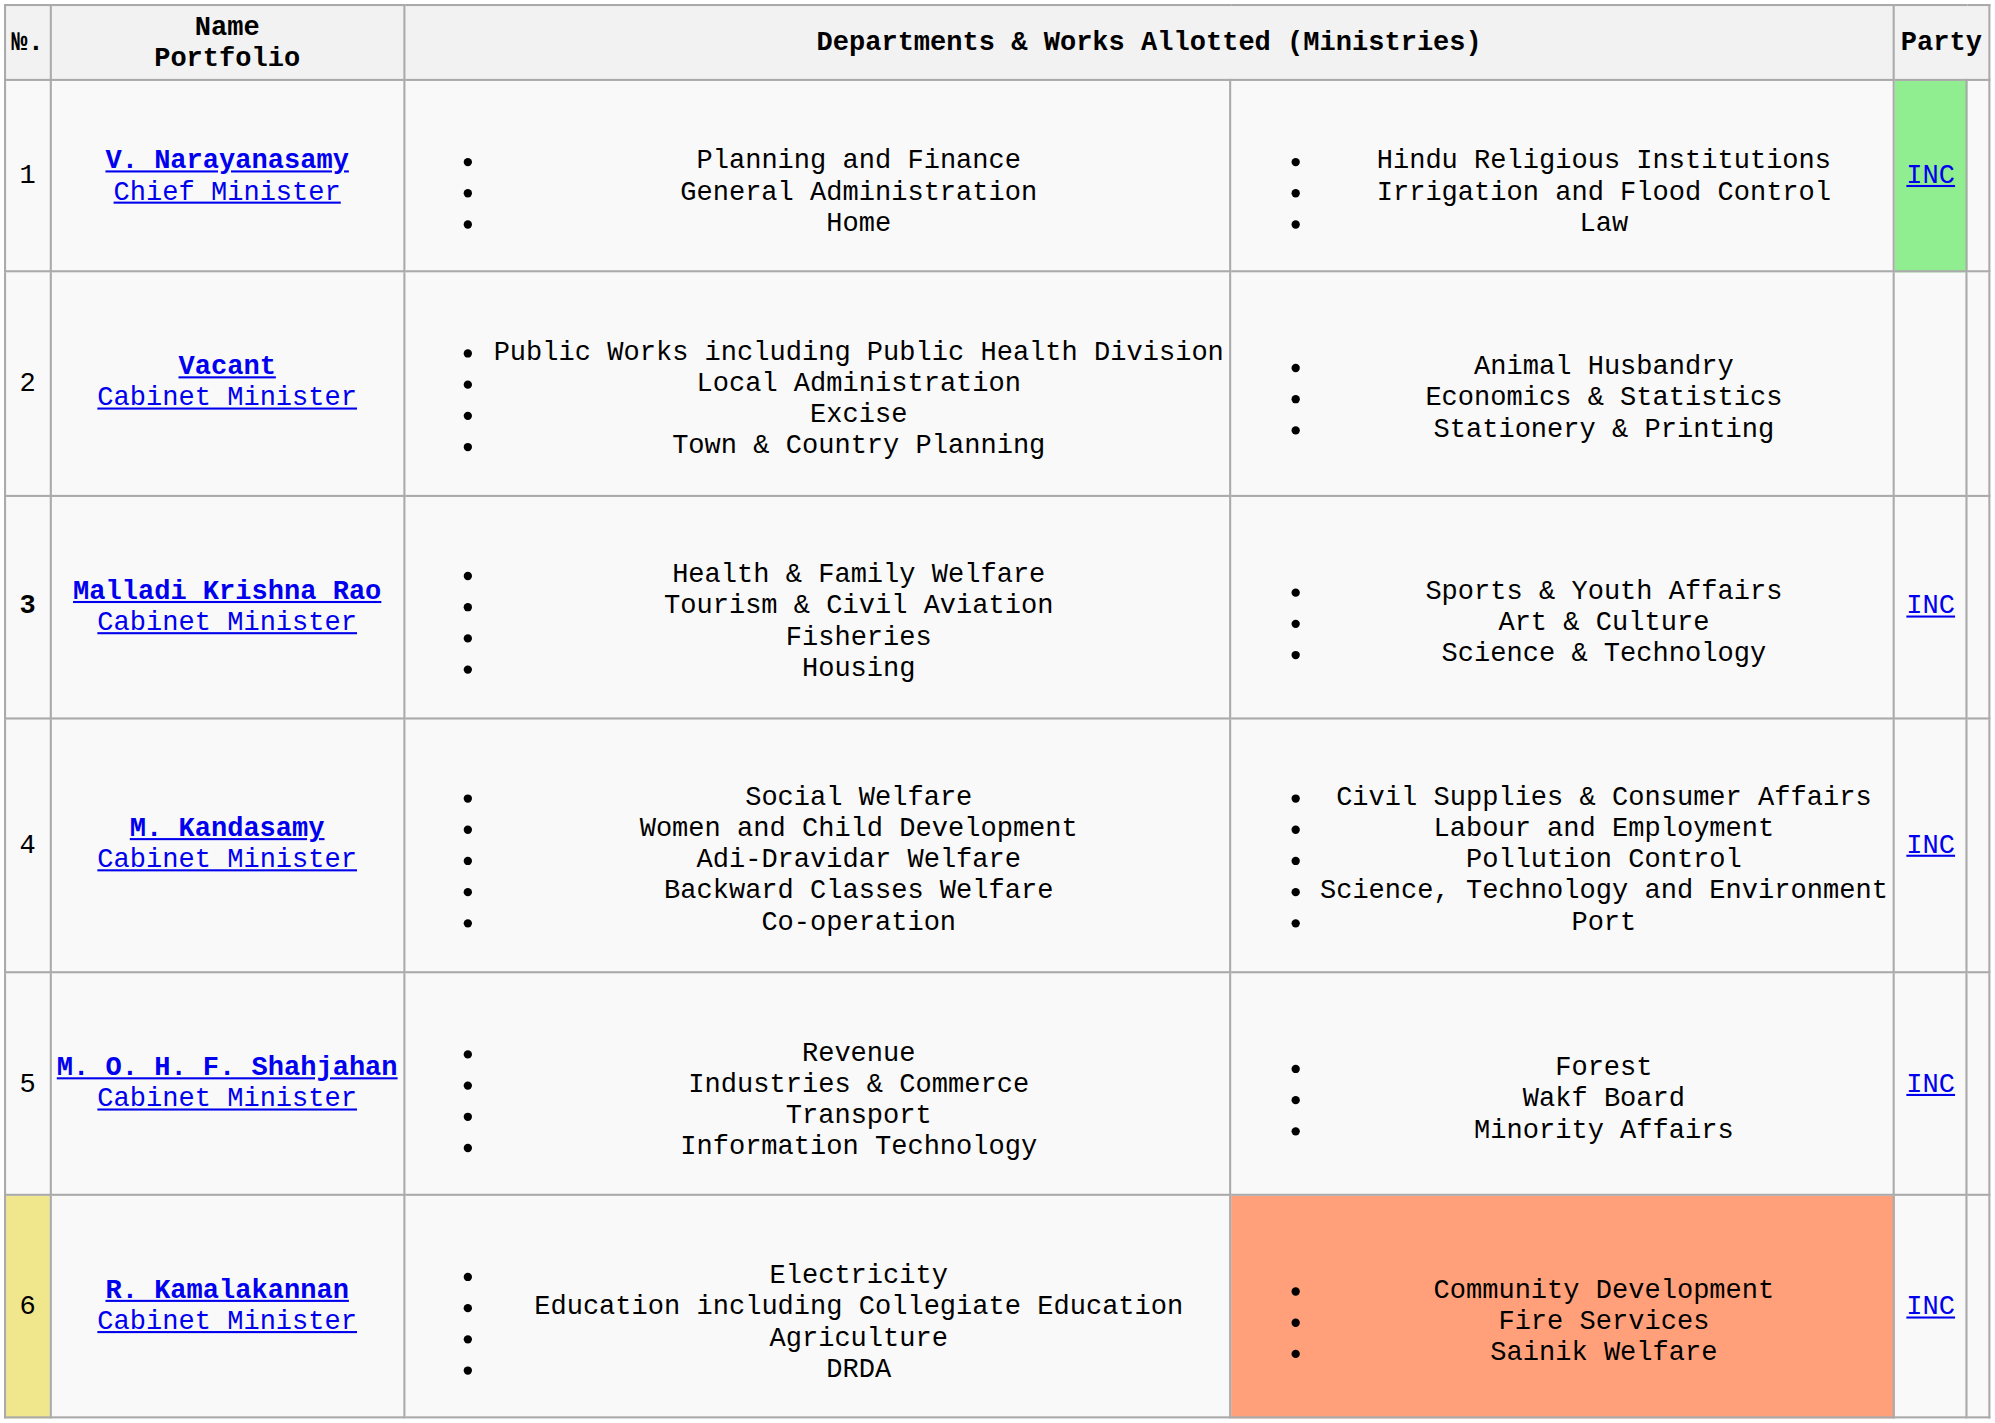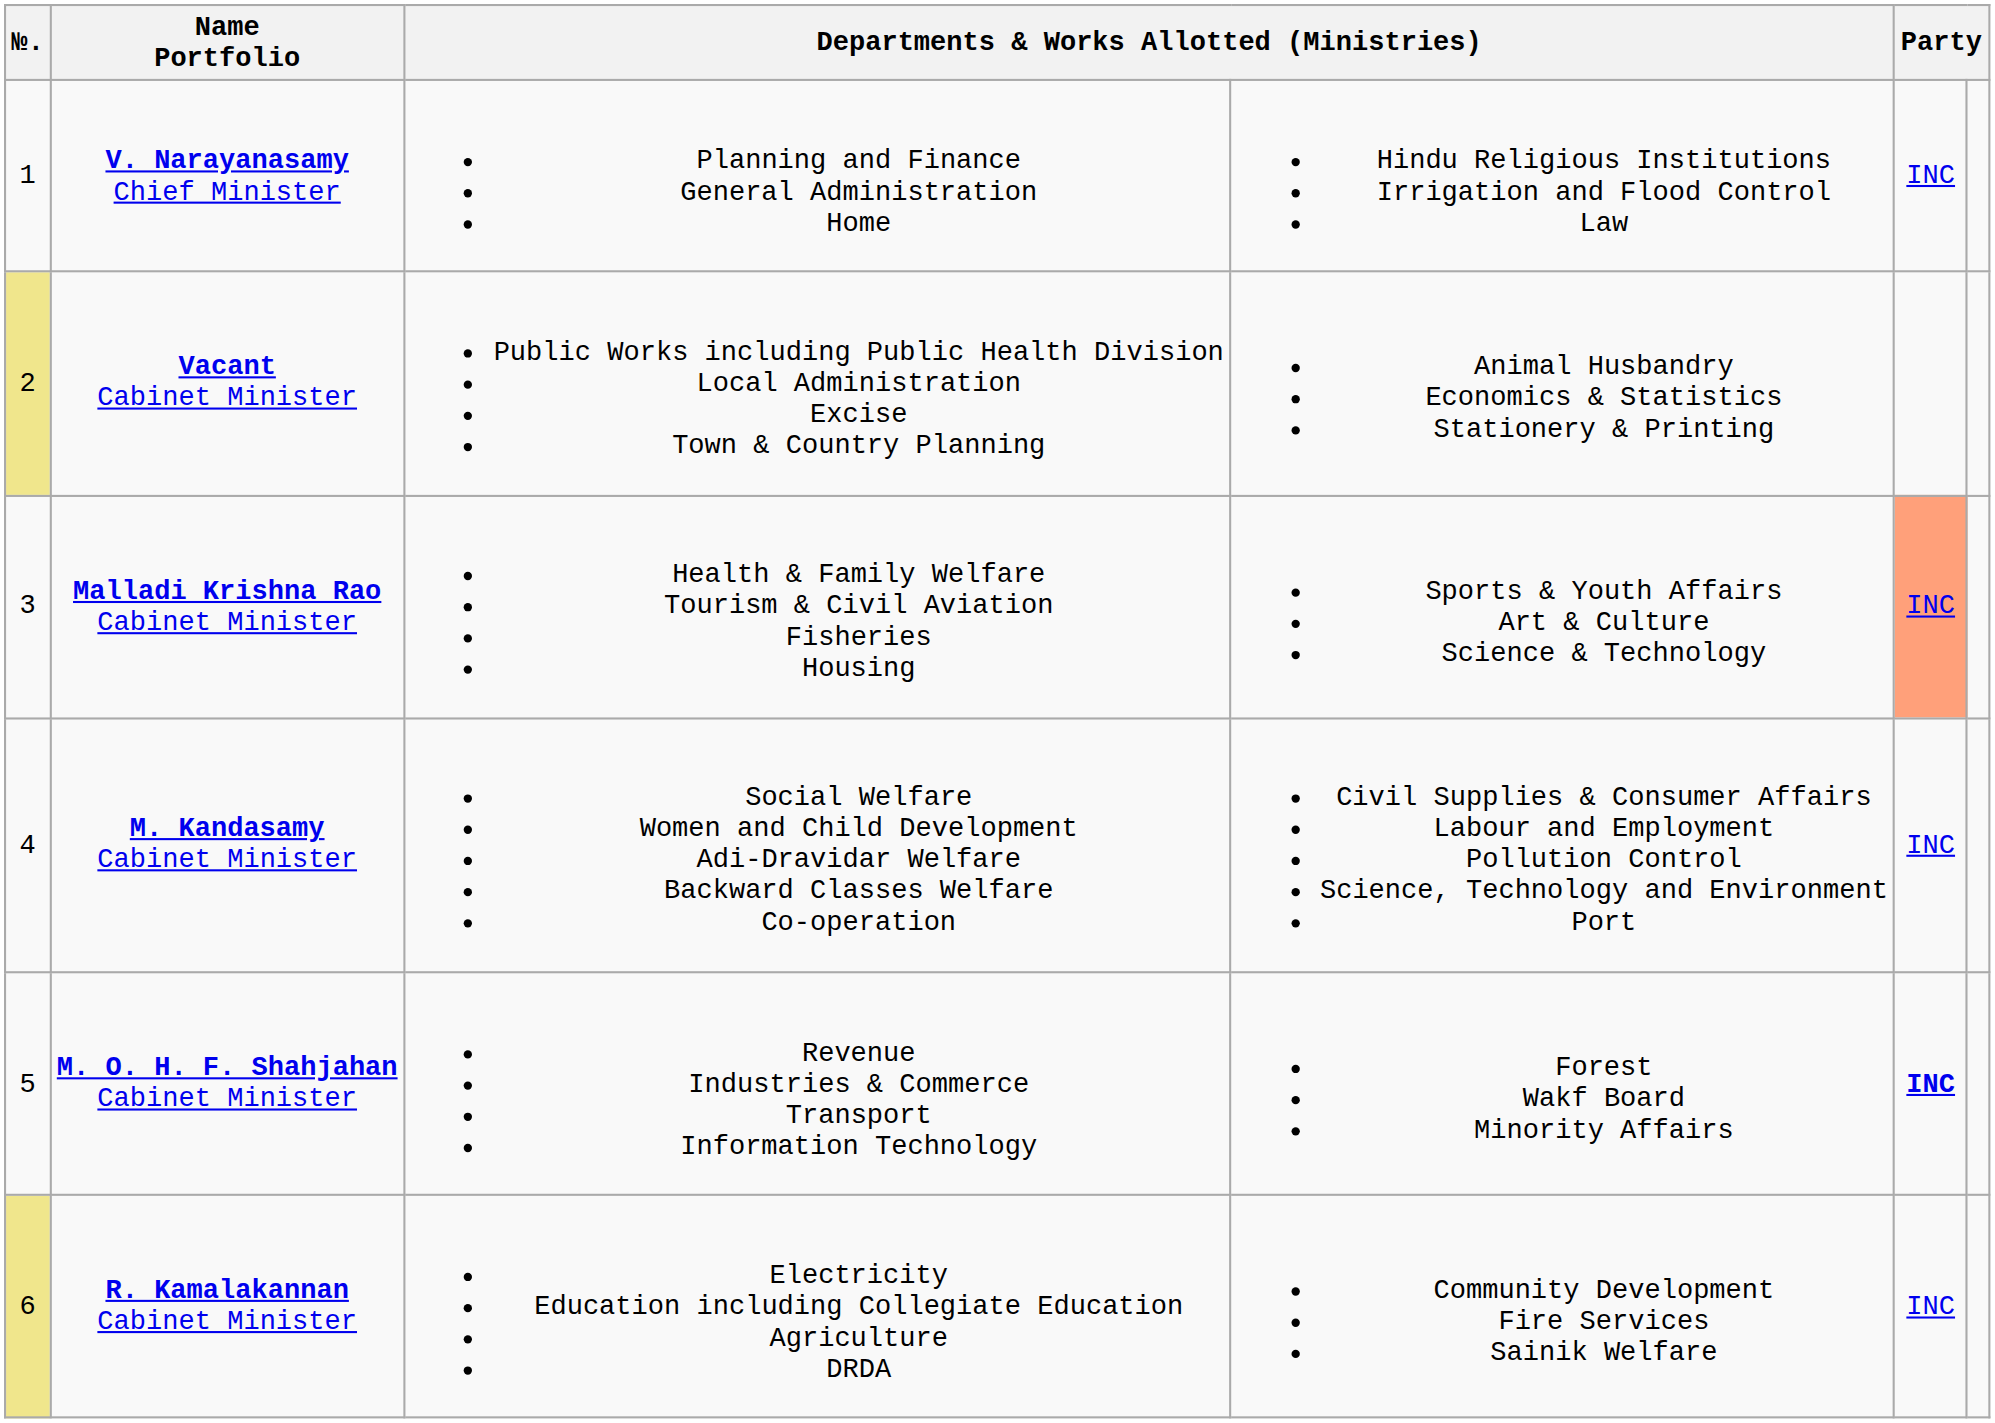(1931, 176) lightgreen background -> (1931, 176) no background
(28, 384) no background -> (28, 384) khaki background
(28, 606) bold -> (28, 606) normal
(1931, 606) no background -> (1931, 606) lightsalmon background
(1931, 1084) normal -> (1931, 1084) bold
(1562, 1322) lightsalmon background -> (1562, 1322) no background
